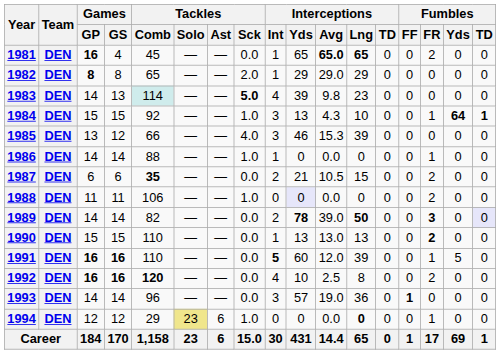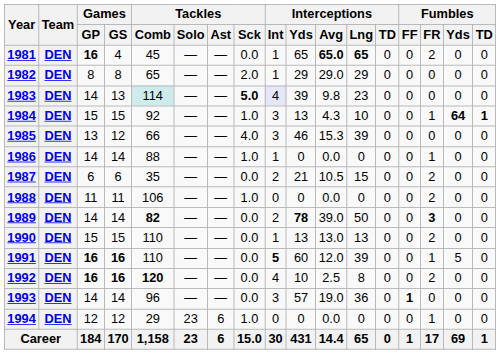(91, 75) bold -> (91, 75) normal
(276, 95) no background -> (276, 95) lavender background
(153, 177) bold -> (153, 177) normal
(301, 197) lavender background -> (301, 197) no background
(153, 217) normal -> (153, 217) bold
(361, 217) bold -> (361, 217) normal
(484, 217) lavender background -> (484, 217) no background
(432, 237) bold -> (432, 237) normal
(191, 319) khaki background -> (191, 319) no background
(361, 319) bold -> (361, 319) normal
